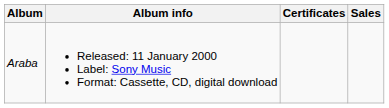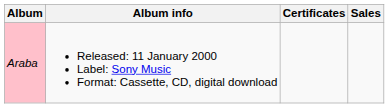(22, 62) no background -> (22, 62) pink background
